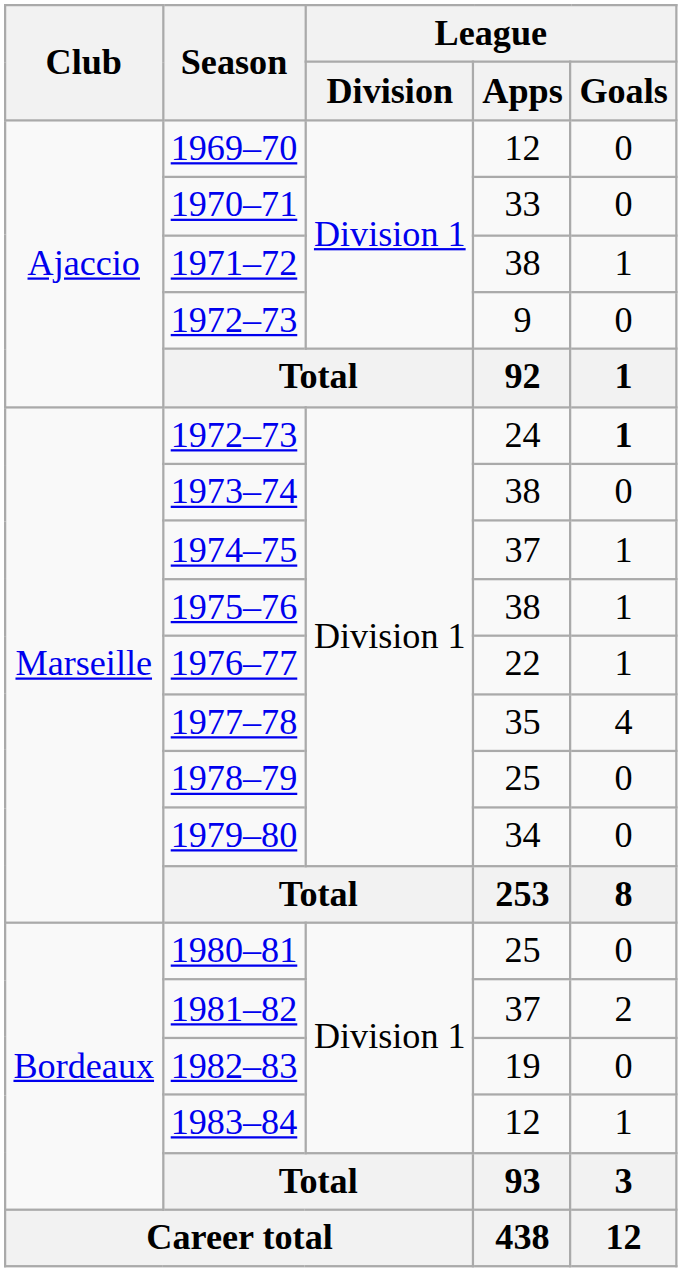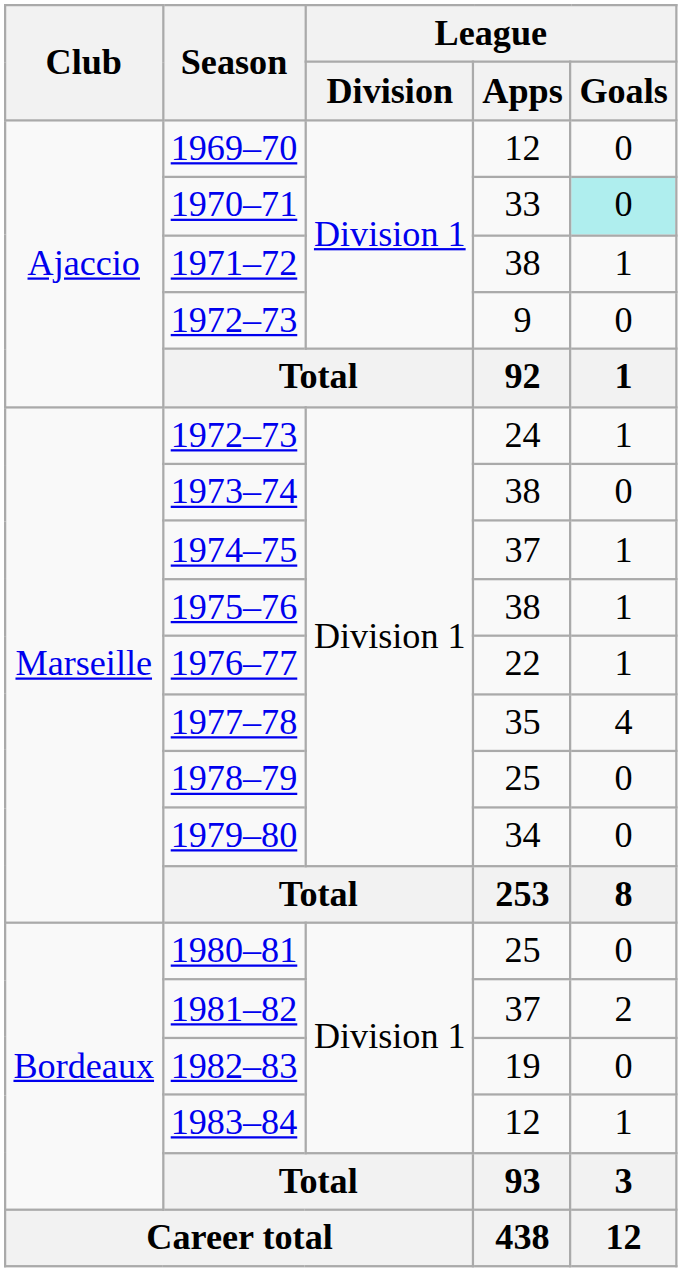(624, 205) no background -> (624, 205) paleturquoise background
(624, 434) bold -> (624, 434) normal
